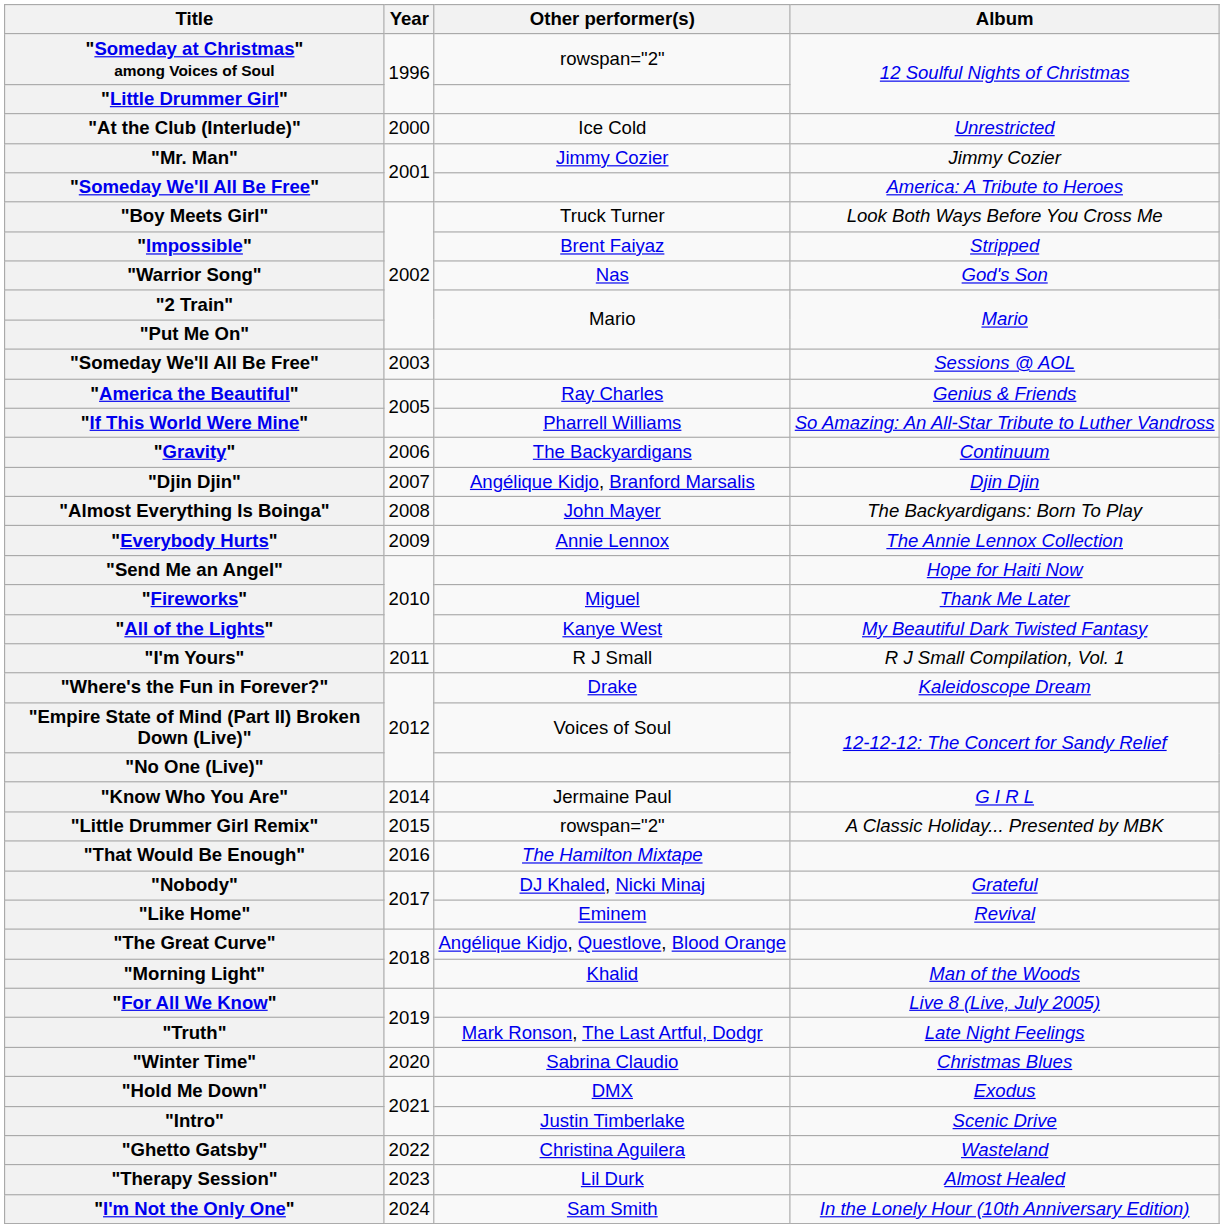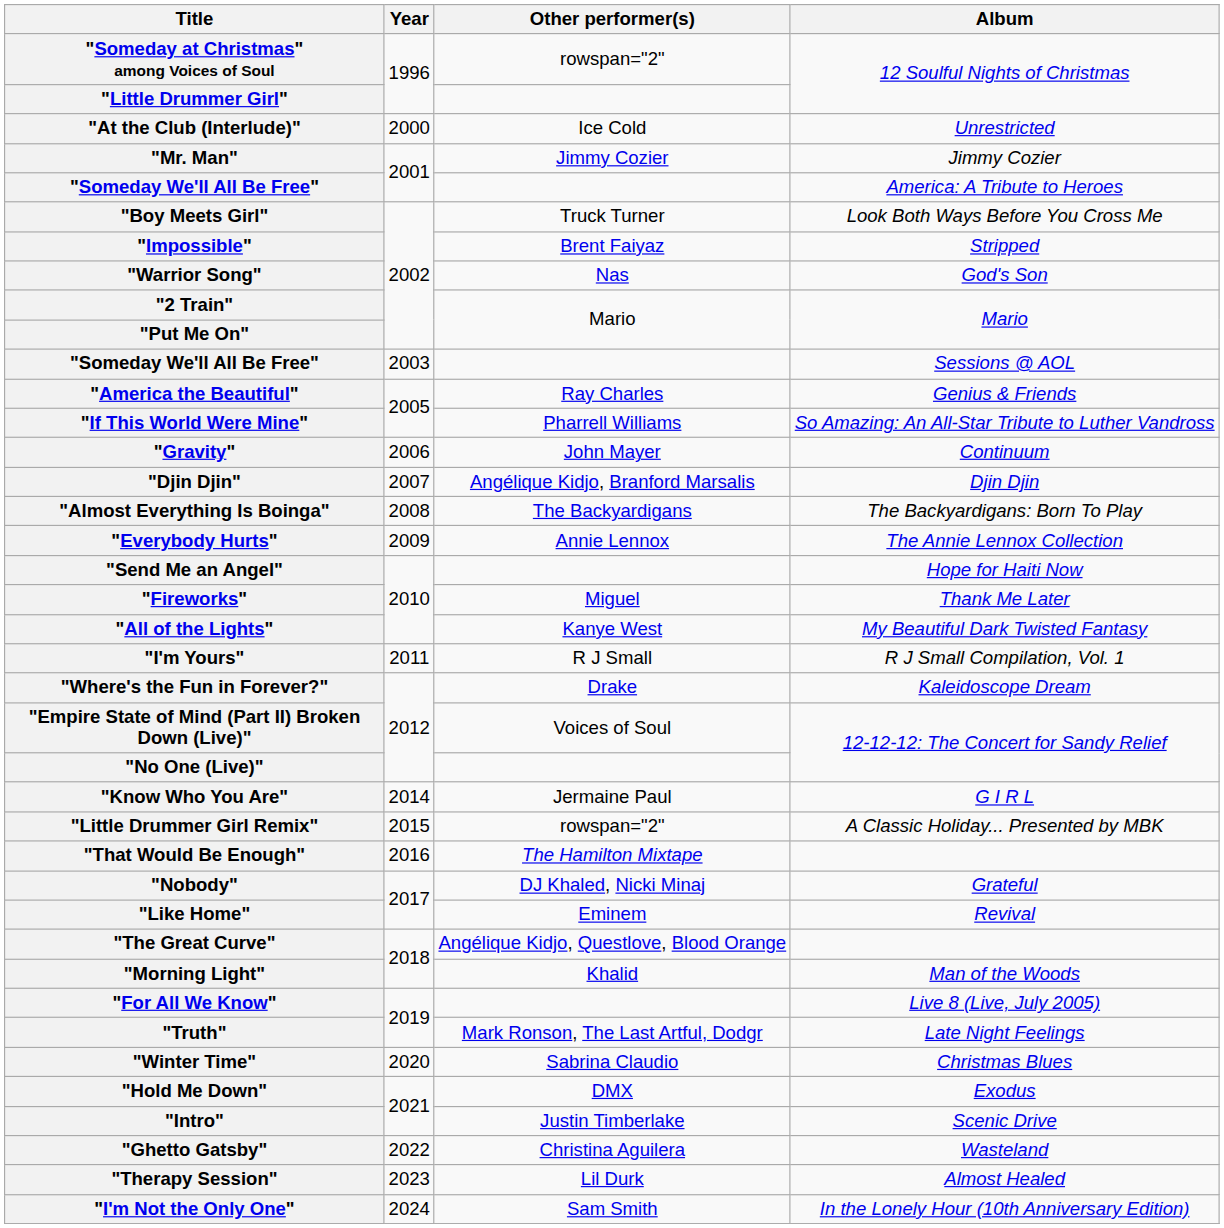(612, 452) The Backyardigans -> (612, 452) John Mayer
(612, 511) John Mayer -> (612, 511) The Backyardigans
